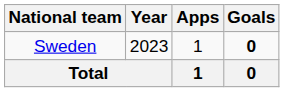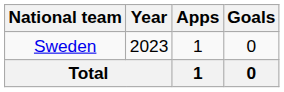(251, 45) bold -> (251, 45) normal
